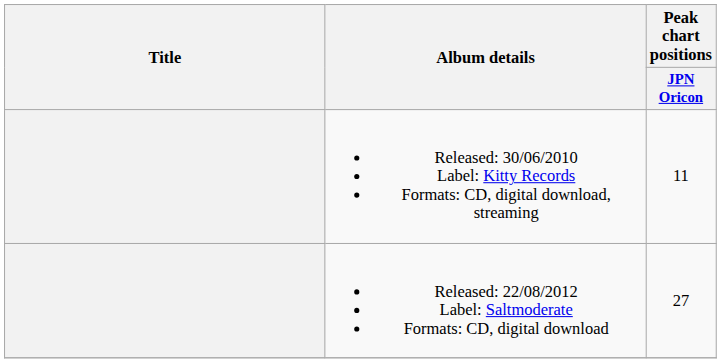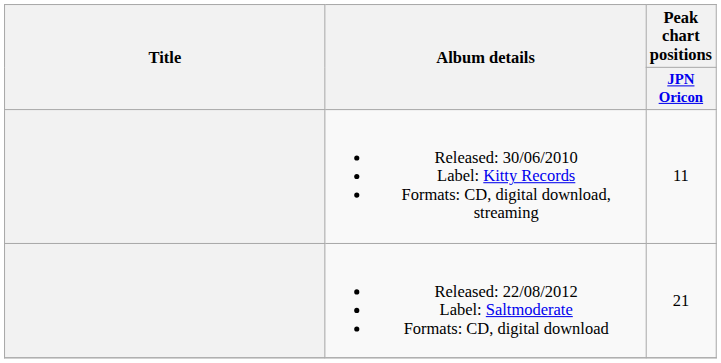(681, 300) 27 -> (681, 300) 21
